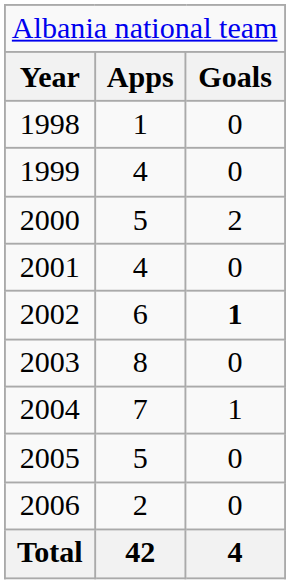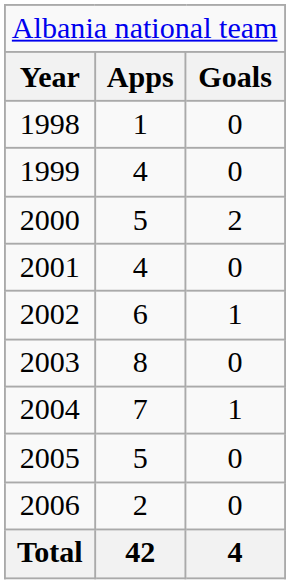(235, 314) bold -> (235, 314) normal
